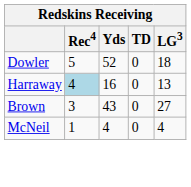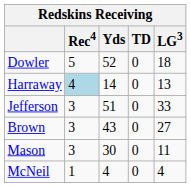(109, 84) 16 -> (109, 84) 14
+ row: (33, 106)
+ row: (26, 150)
